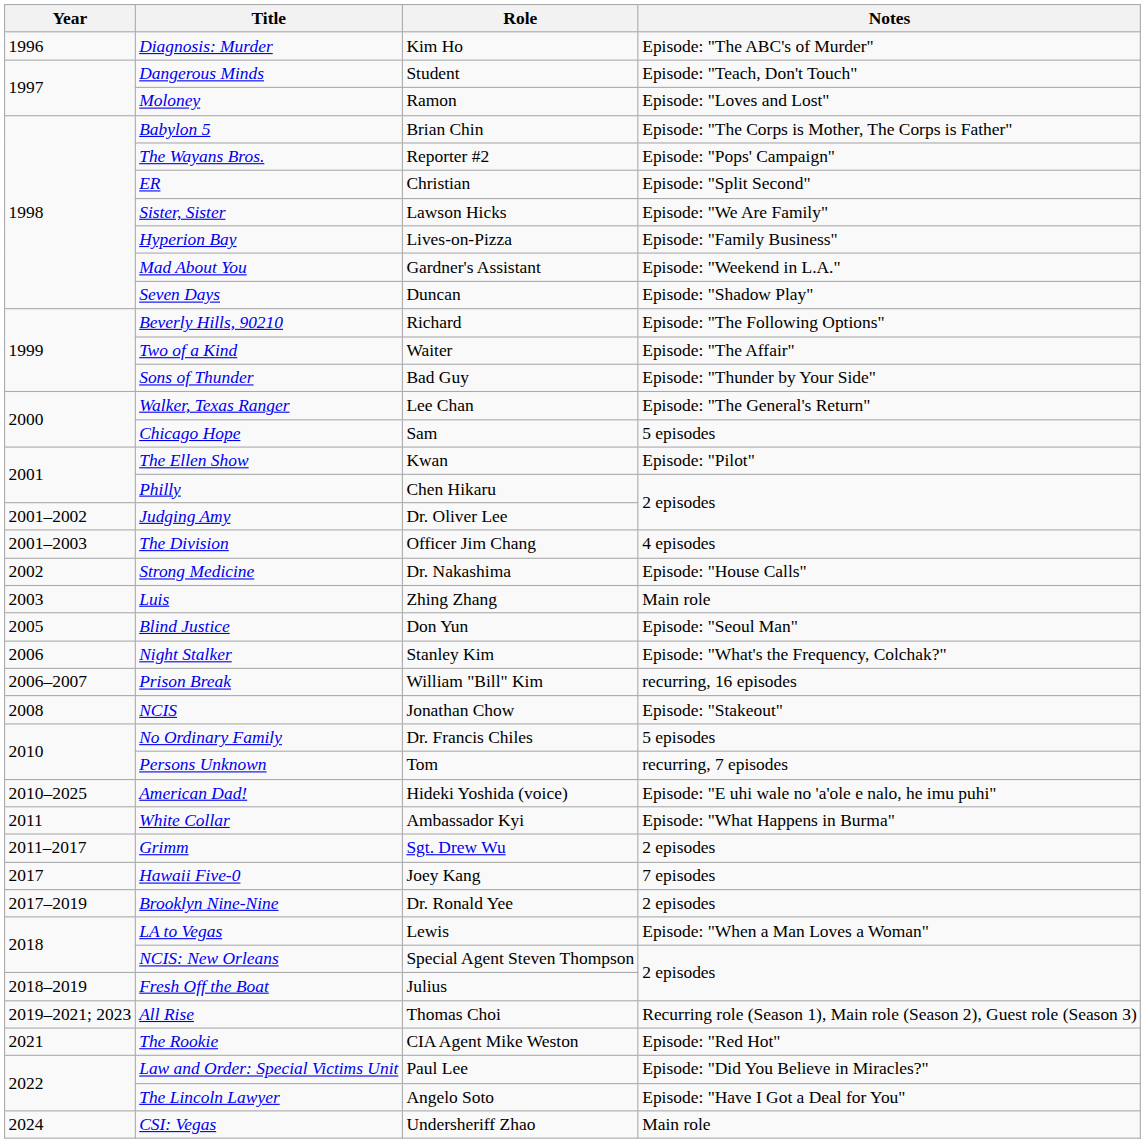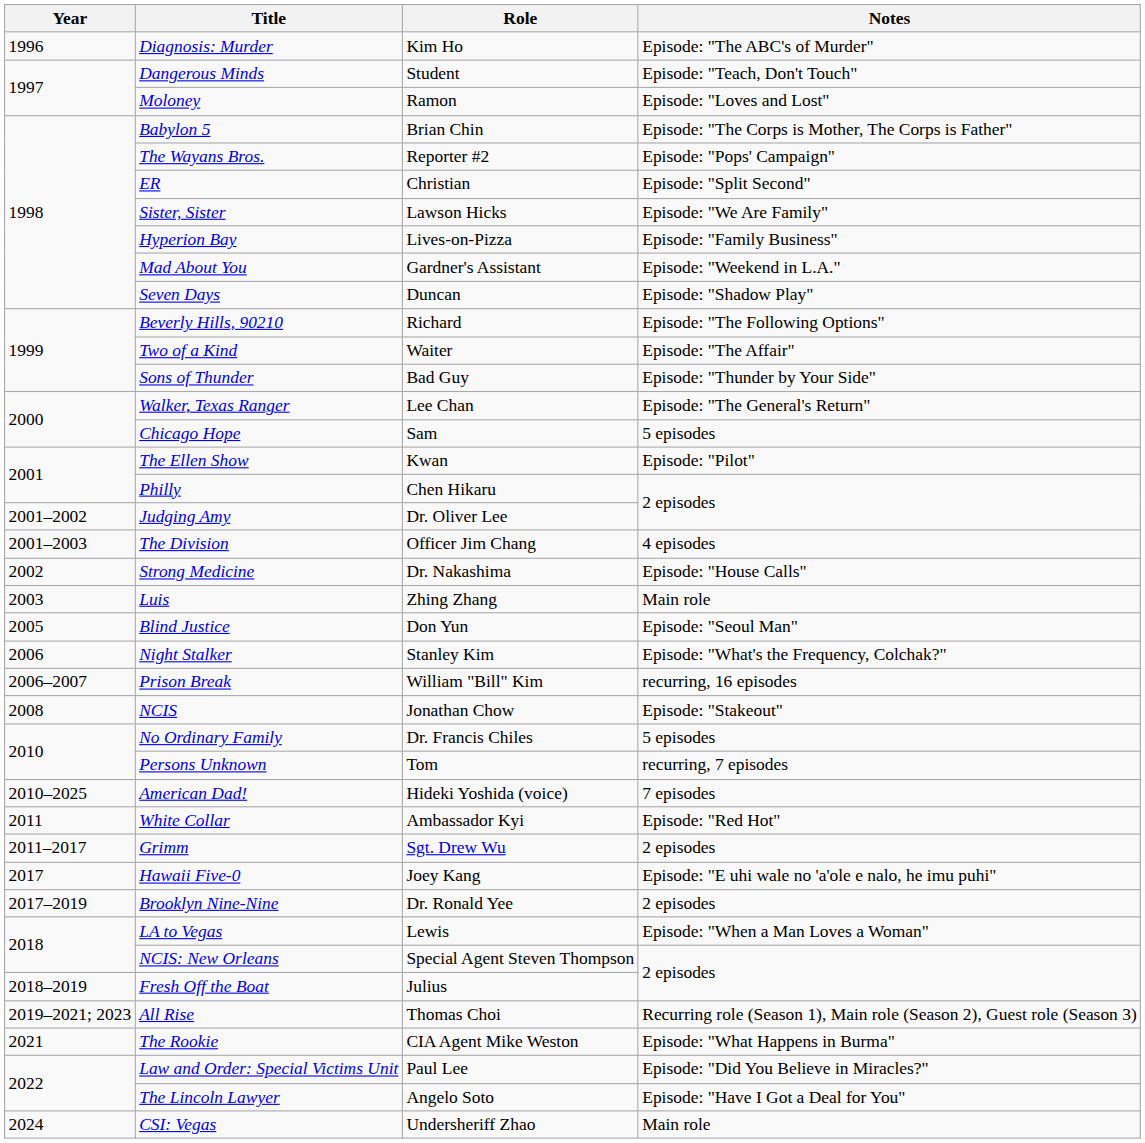(819, 792) Episode: "E uhi wale no 'a'ole e nalo, he imu puhi" -> (679, 792) 7 episodes
(769, 820) Episode: "What Happens in Burma" -> (711, 820) Episode: "Red Hot"
(679, 875) 7 episodes -> (819, 875) Episode: "E uhi wale no 'a'ole e nalo, he imu puhi"
(711, 1041) Episode: "Red Hot" -> (769, 1041) Episode: "What Happens in Burma"
